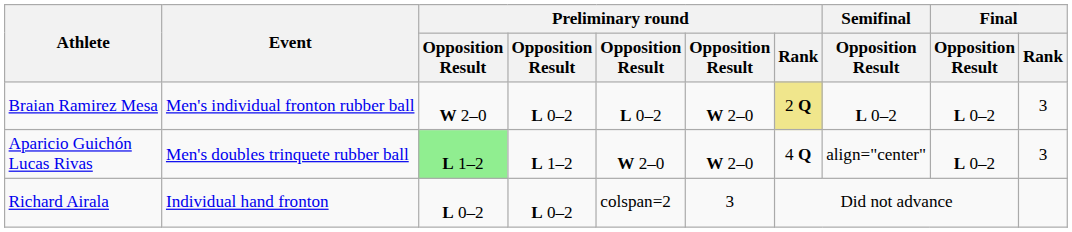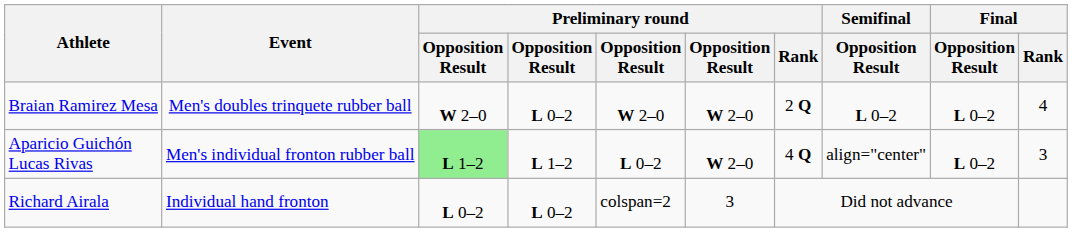(290, 105) Men's individual fronton rubber ball -> (290, 105) Men's doubles trinquete rubber ball
(641, 116) L 0–2 -> (641, 116) W 2–0
(798, 105) khaki background -> (798, 105) no background
(1043, 105) 3 -> (1043, 105) 4
(287, 154) Men's doubles trinquete rubber ball -> (290, 154) Men's individual fronton rubber ball
(641, 164) W 2–0 -> (641, 164) L 0–2
